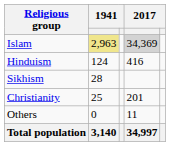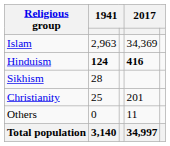(104, 43) khaki background -> (104, 43) no background
(142, 43) lightgrey background -> (142, 43) no background
(99, 61) normal -> (99, 61) bold
(135, 61) normal -> (135, 61) bold
